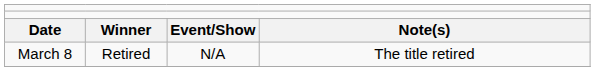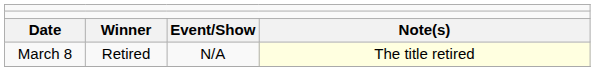(424, 54) no background -> (424, 54) lightyellow background
